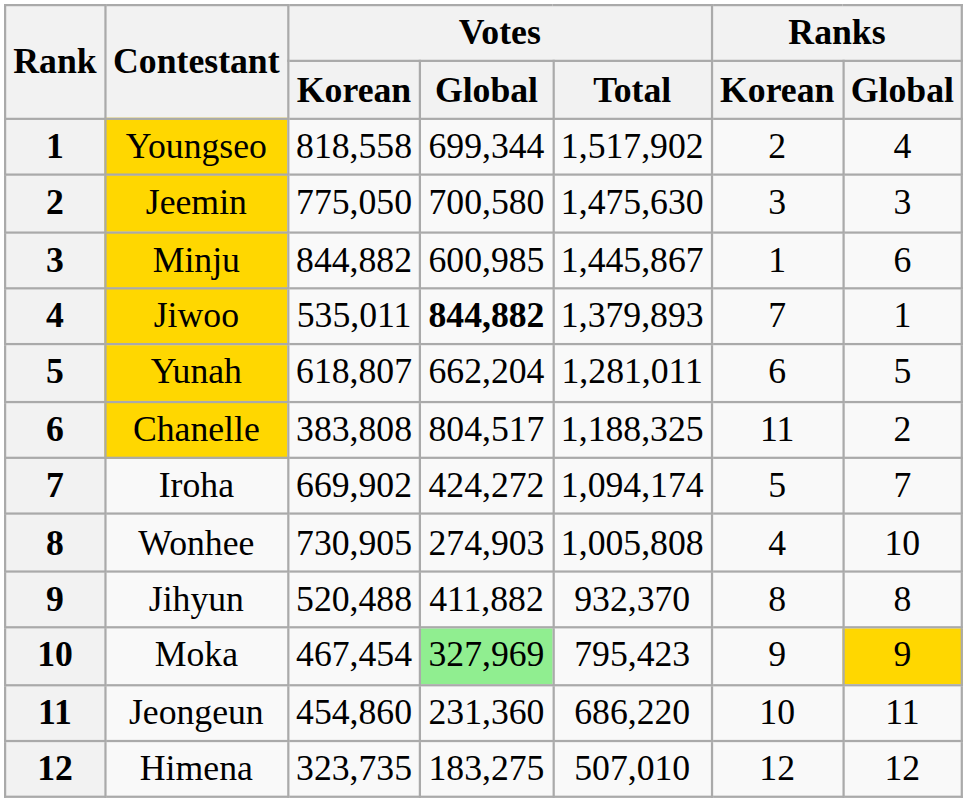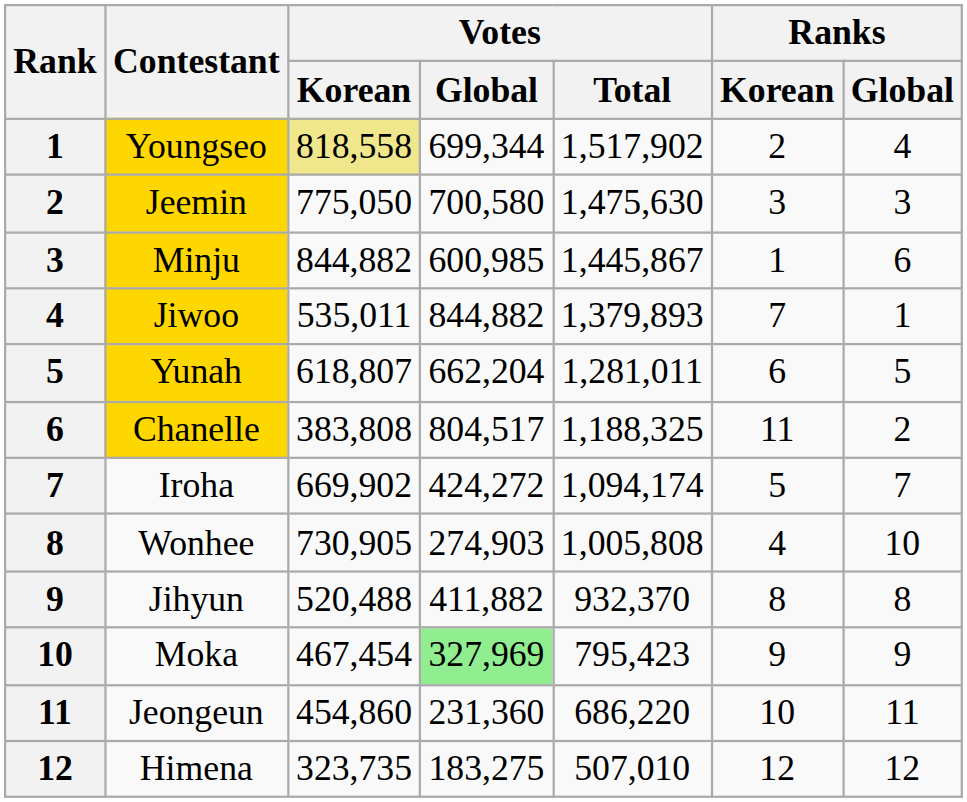(354, 145) no background -> (354, 145) khaki background
(486, 315) bold -> (486, 315) normal
(902, 655) gold background -> (902, 655) no background
